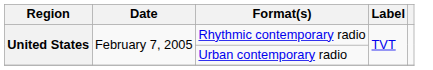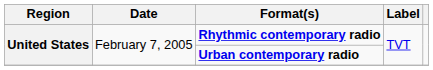(282, 34) normal -> (289, 34) bold
(273, 55) normal -> (279, 55) bold
